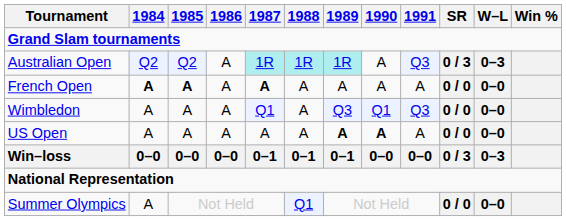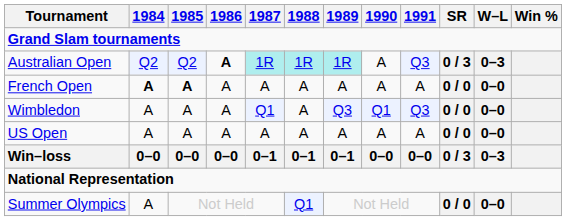(226, 62) normal -> (226, 62) bold
(265, 86) bold -> (265, 86) normal
(342, 132) bold -> (342, 132) normal
(381, 132) bold -> (381, 132) normal
